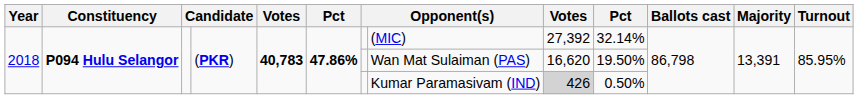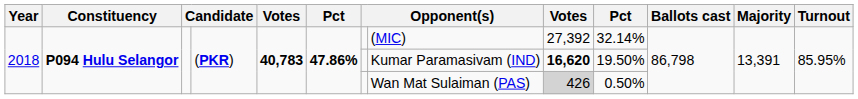(450, 60) Wan Mat Sulaiman (PAS) -> (455, 60) Kumar Paramasivam (IND)
(568, 60) normal -> (568, 60) bold
(455, 83) Kumar Paramasivam (IND) -> (450, 83) Wan Mat Sulaiman (PAS)
